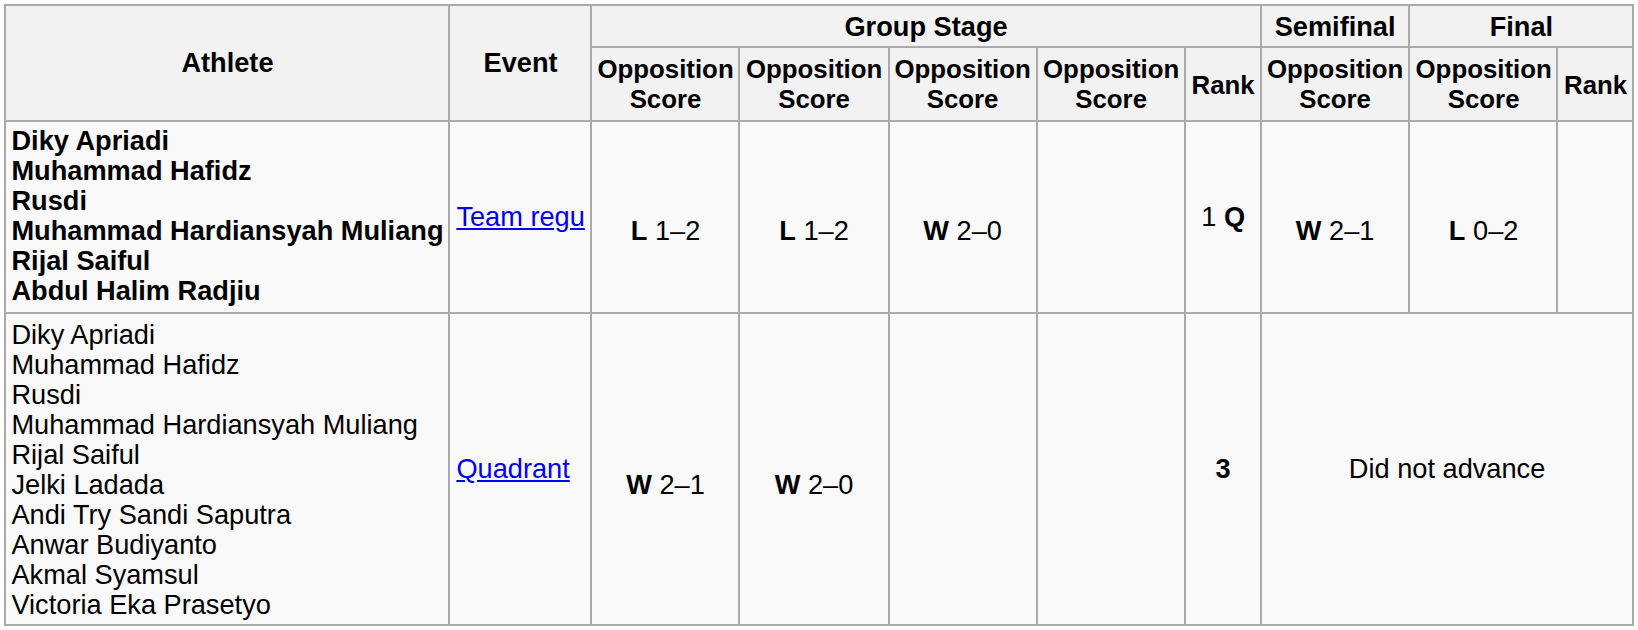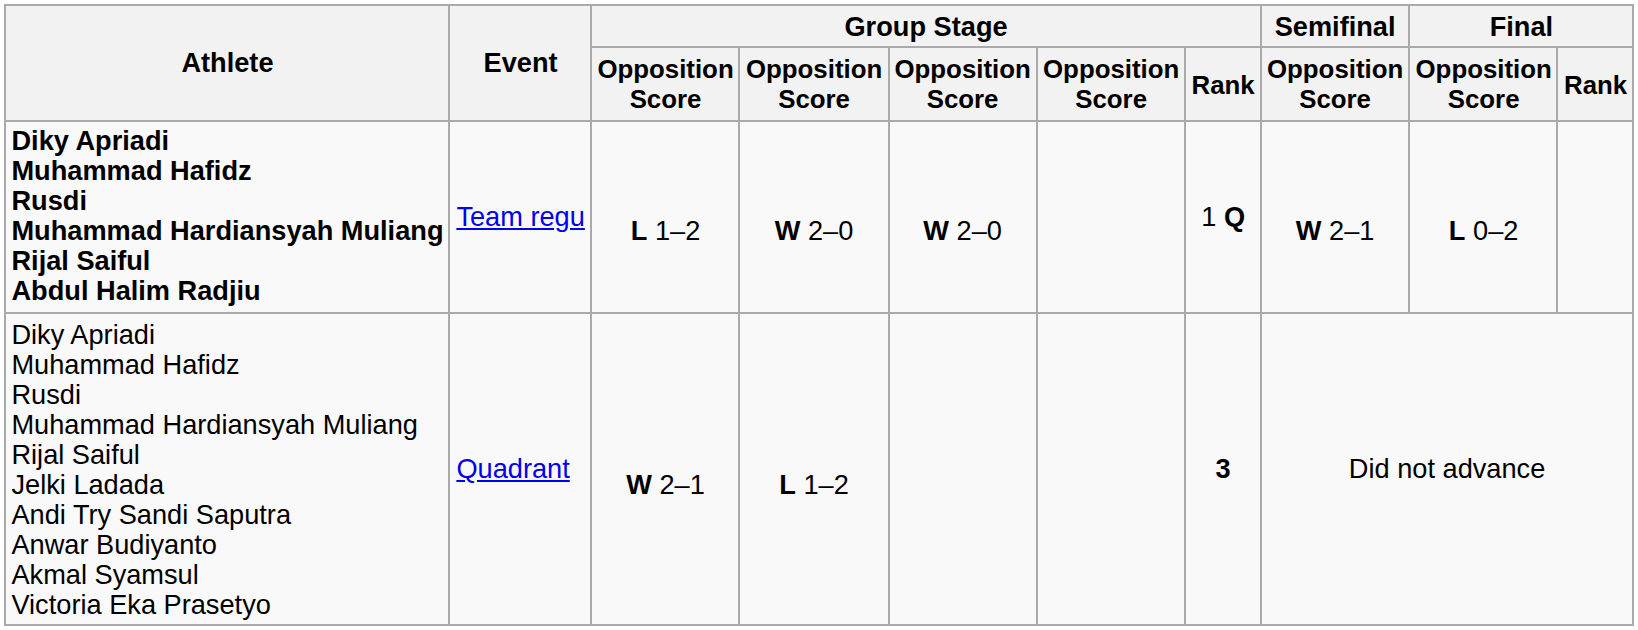(814, 231) L 1–2 -> (814, 231) W 2–0
(814, 484) W 2–0 -> (814, 484) L 1–2
